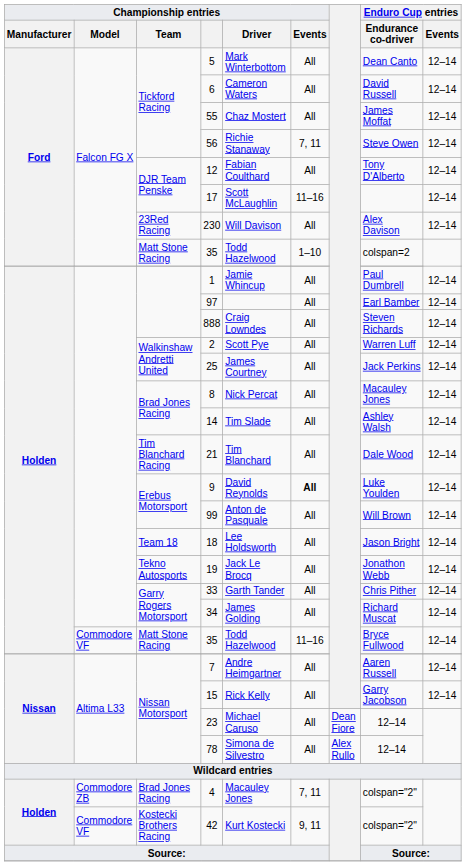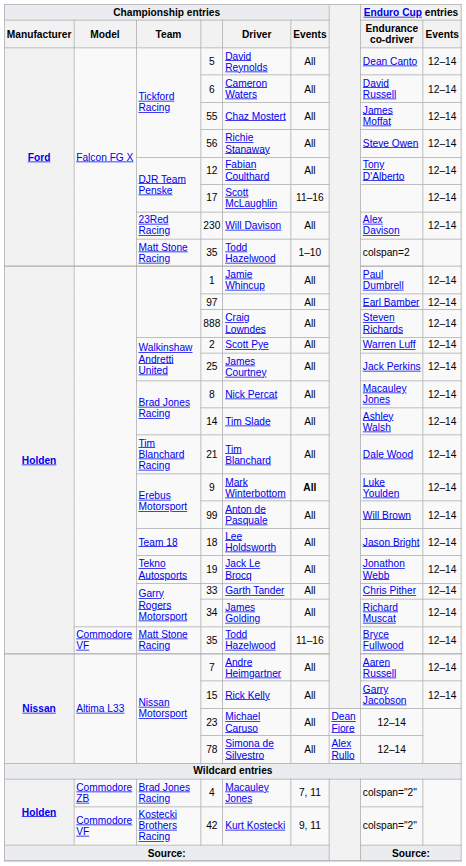(255, 61) Mark Winterbottom -> (246, 61) David Reynolds
(310, 143) 7, 11 -> (310, 143) All
(246, 487) David Reynolds -> (255, 487) Mark Winterbottom
